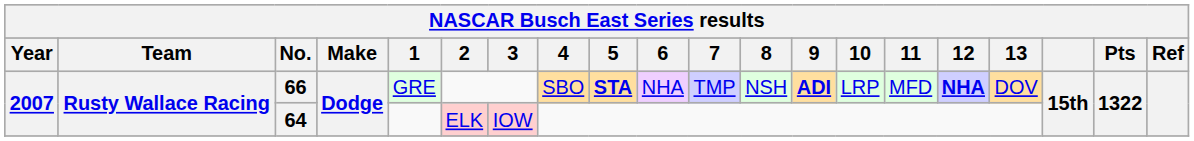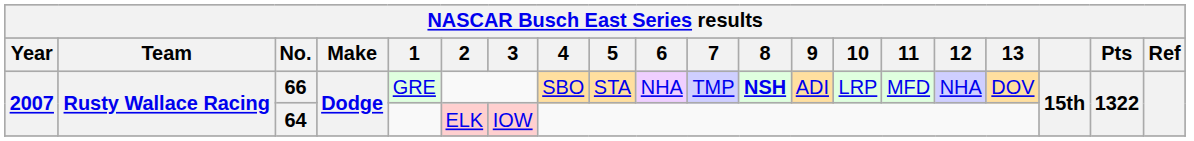(613, 87) bold -> (613, 87) normal
(766, 87) normal -> (765, 87) bold
(814, 87) bold -> (812, 87) normal
(963, 87) bold -> (961, 87) normal
